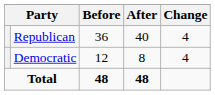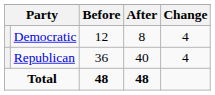rows swapped: (44, 36) <-> (45, 57)
